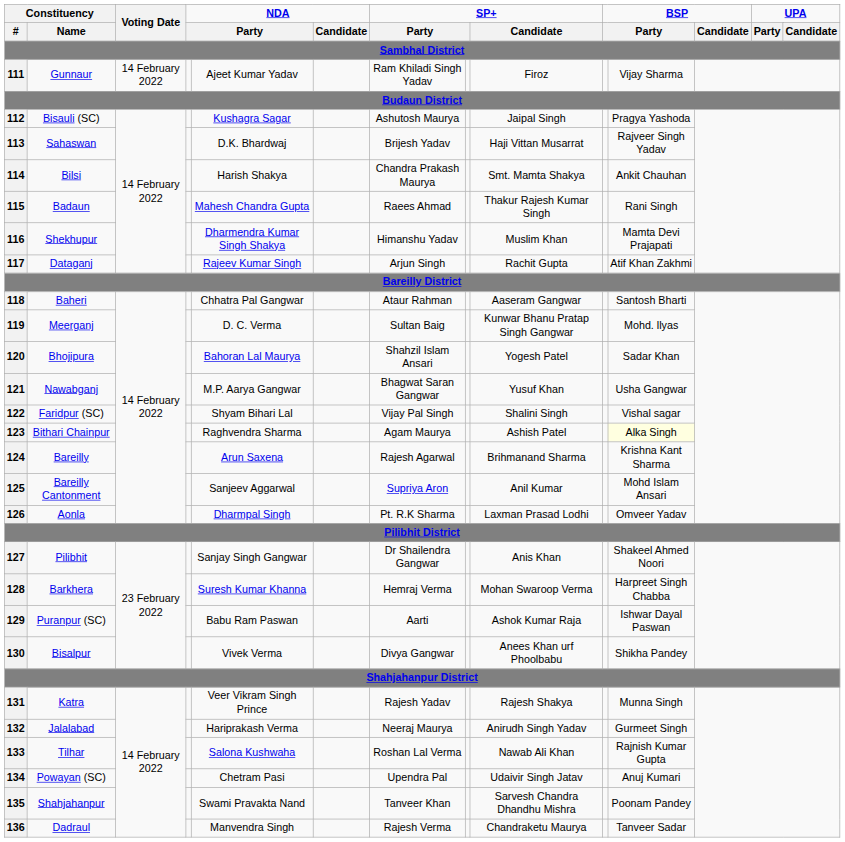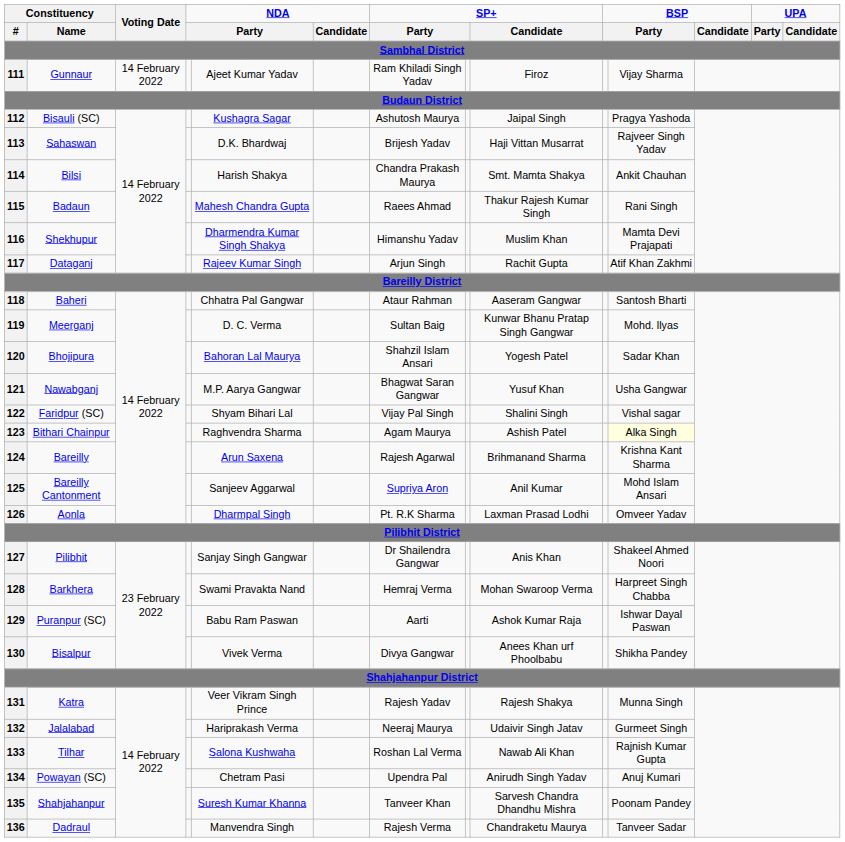(252, 589) Suresh Kumar Khanna -> (252, 589) Swami Pravakta Nand
(536, 728) Anirudh Singh Yadav -> (536, 728) Udaivir Singh Jatav
(536, 778) Udaivir Singh Jatav -> (536, 778) Anirudh Singh Yadav
(252, 803) Swami Pravakta Nand -> (252, 803) Suresh Kumar Khanna
